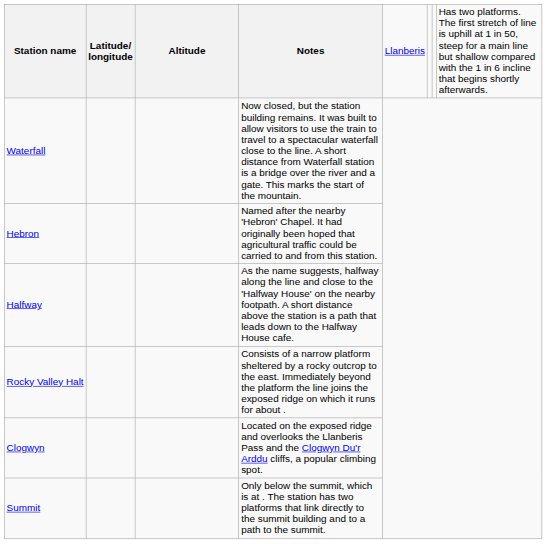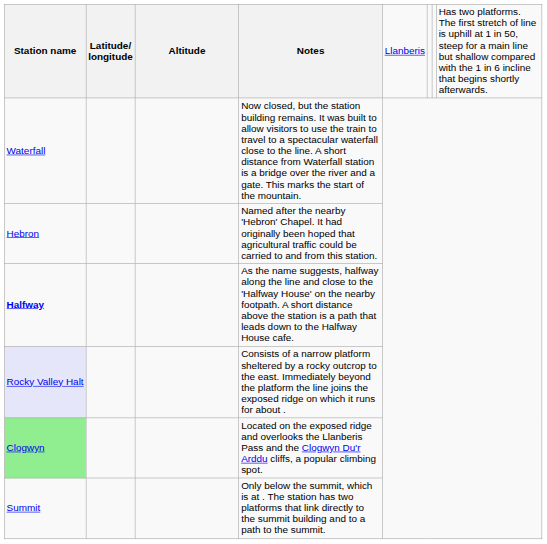(24, 305) normal -> (25, 305) bold
(45, 382) no background -> (45, 382) lavender background
(26, 448) no background -> (26, 448) lightgreen background
